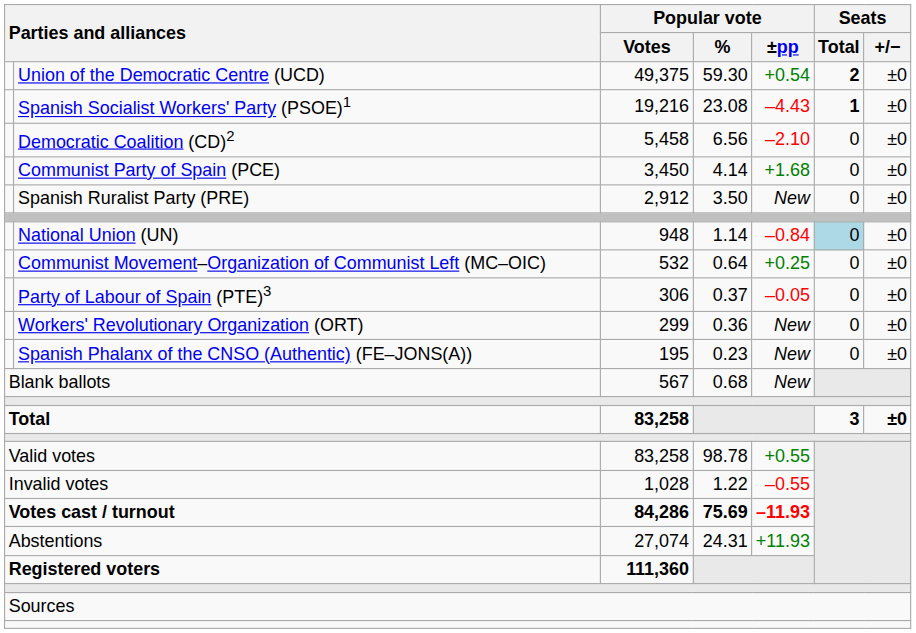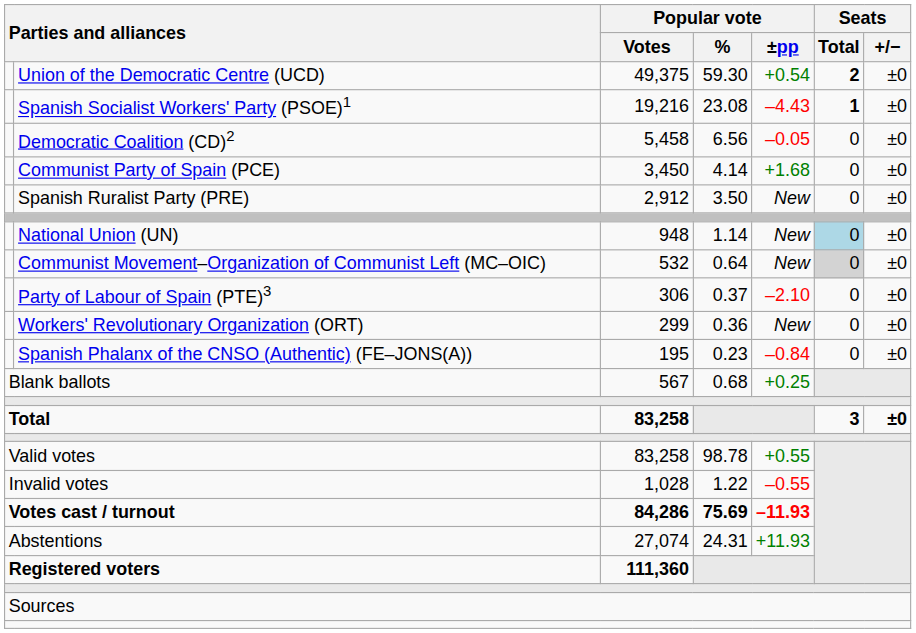(787, 139) –2.10 -> (787, 139) –0.05
(787, 235) –0.84 -> (792, 235) New
(787, 264) +0.25 -> (792, 264) New
(855, 264) no background -> (855, 264) lightgrey background
(787, 294) –0.05 -> (787, 294) –2.10
(792, 354) New -> (787, 354) –0.84
(792, 382) New -> (787, 382) +0.25
